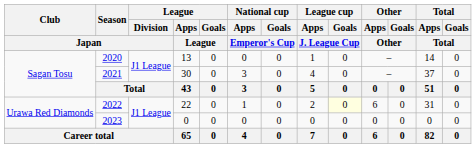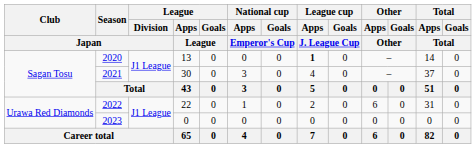(312, 58) normal -> (312, 58) bold
(345, 105) lightyellow background -> (345, 105) no background
